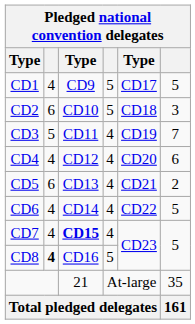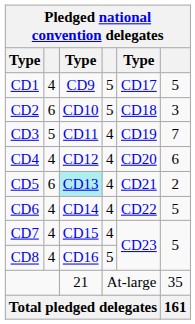(81, 183) no background -> (81, 183) paleturquoise background
(81, 233) bold -> (81, 233) normal
(51, 257) bold -> (52, 257) normal
